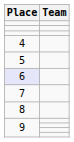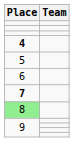(22, 44) normal -> (22, 44) bold
(22, 77) lavender background -> (22, 77) no background
(22, 93) normal -> (22, 93) bold
(22, 110) no background -> (22, 110) lightgreen background
